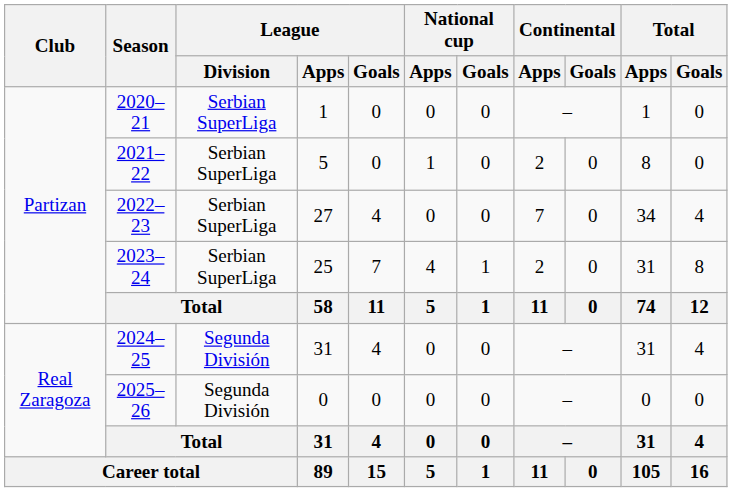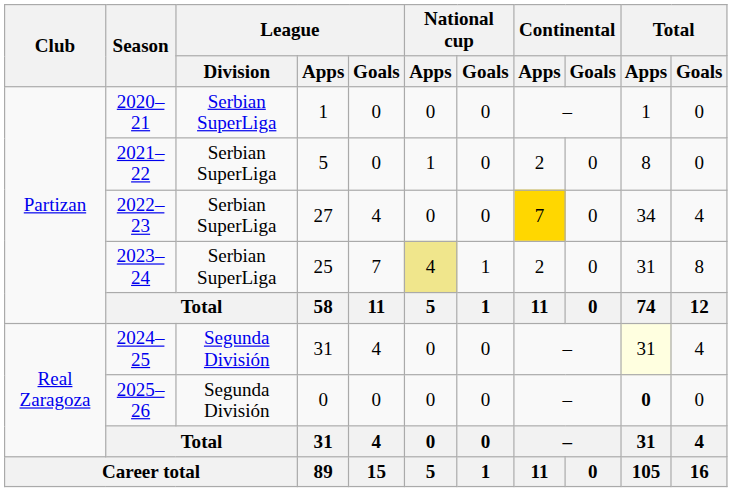(540, 215) no background -> (540, 215) gold background
(430, 266) no background -> (430, 266) khaki background
(646, 348) no background -> (646, 348) lightyellow background
(646, 400) normal -> (646, 400) bold
